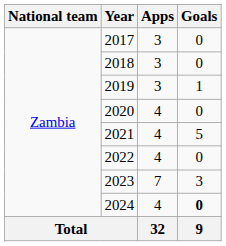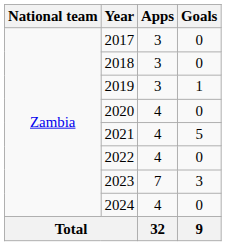(199, 205) bold -> (199, 205) normal
